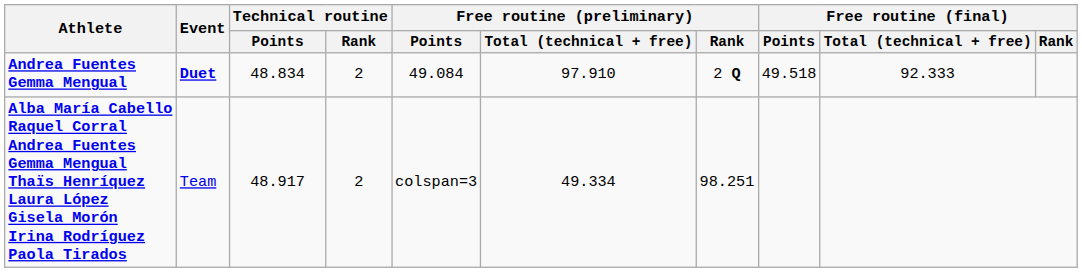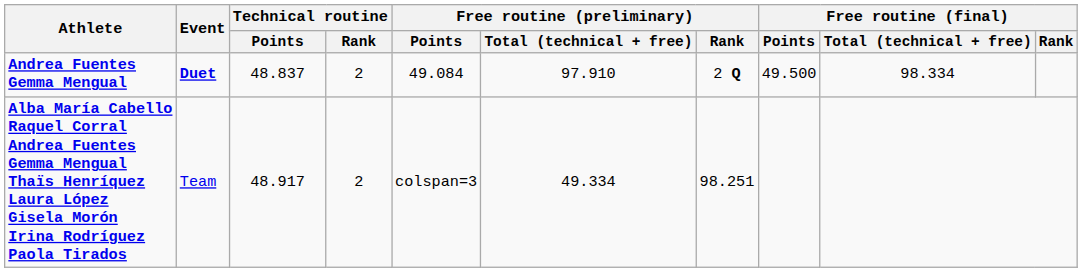(278, 74) 48.834 -> (278, 74) 48.837
(789, 74) 49.518 -> (789, 74) 49.500
(928, 74) 92.333 -> (928, 74) 98.334
